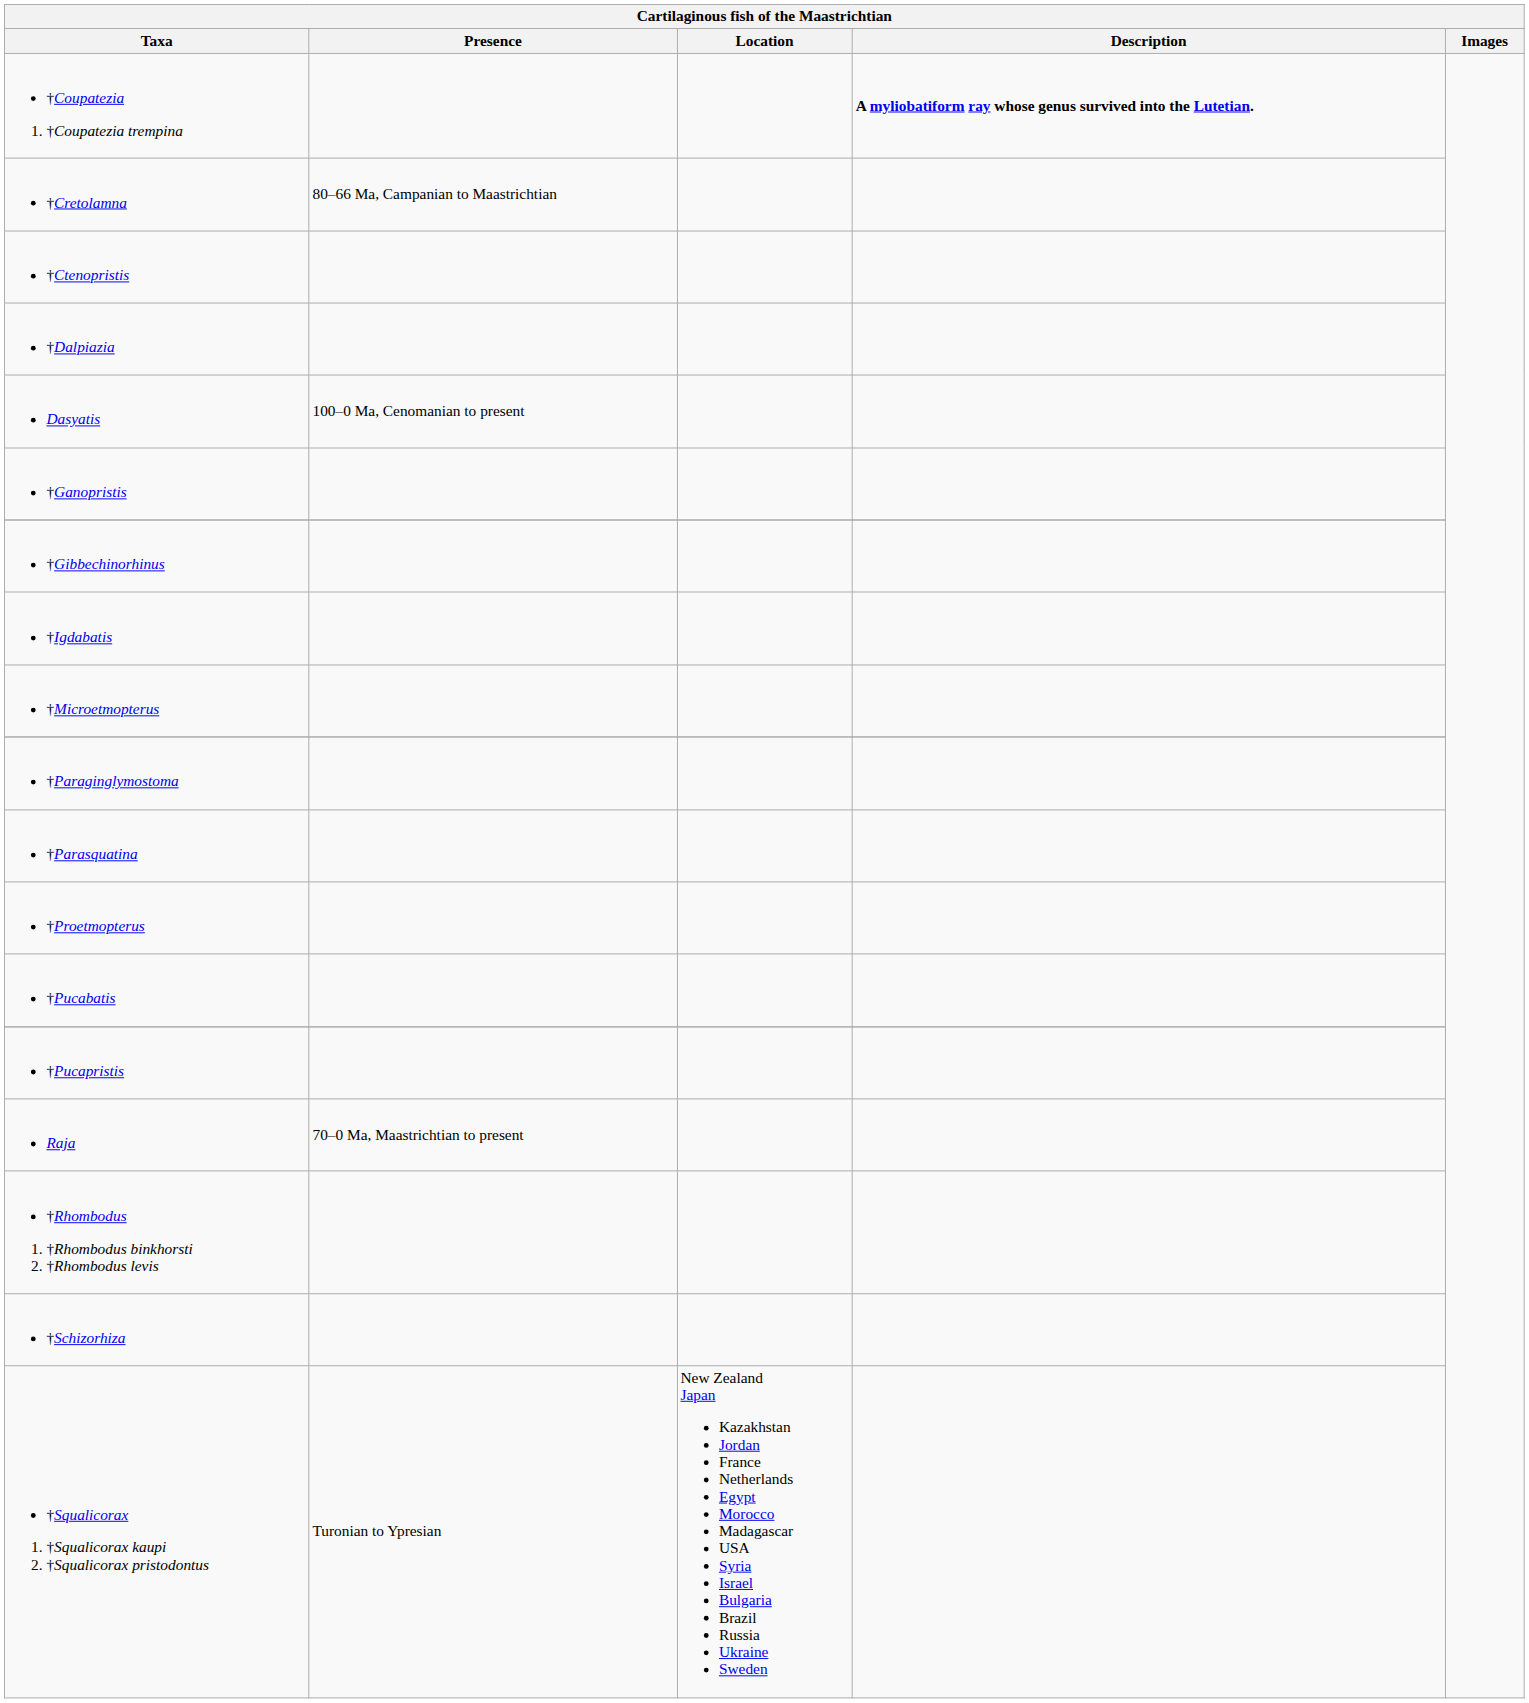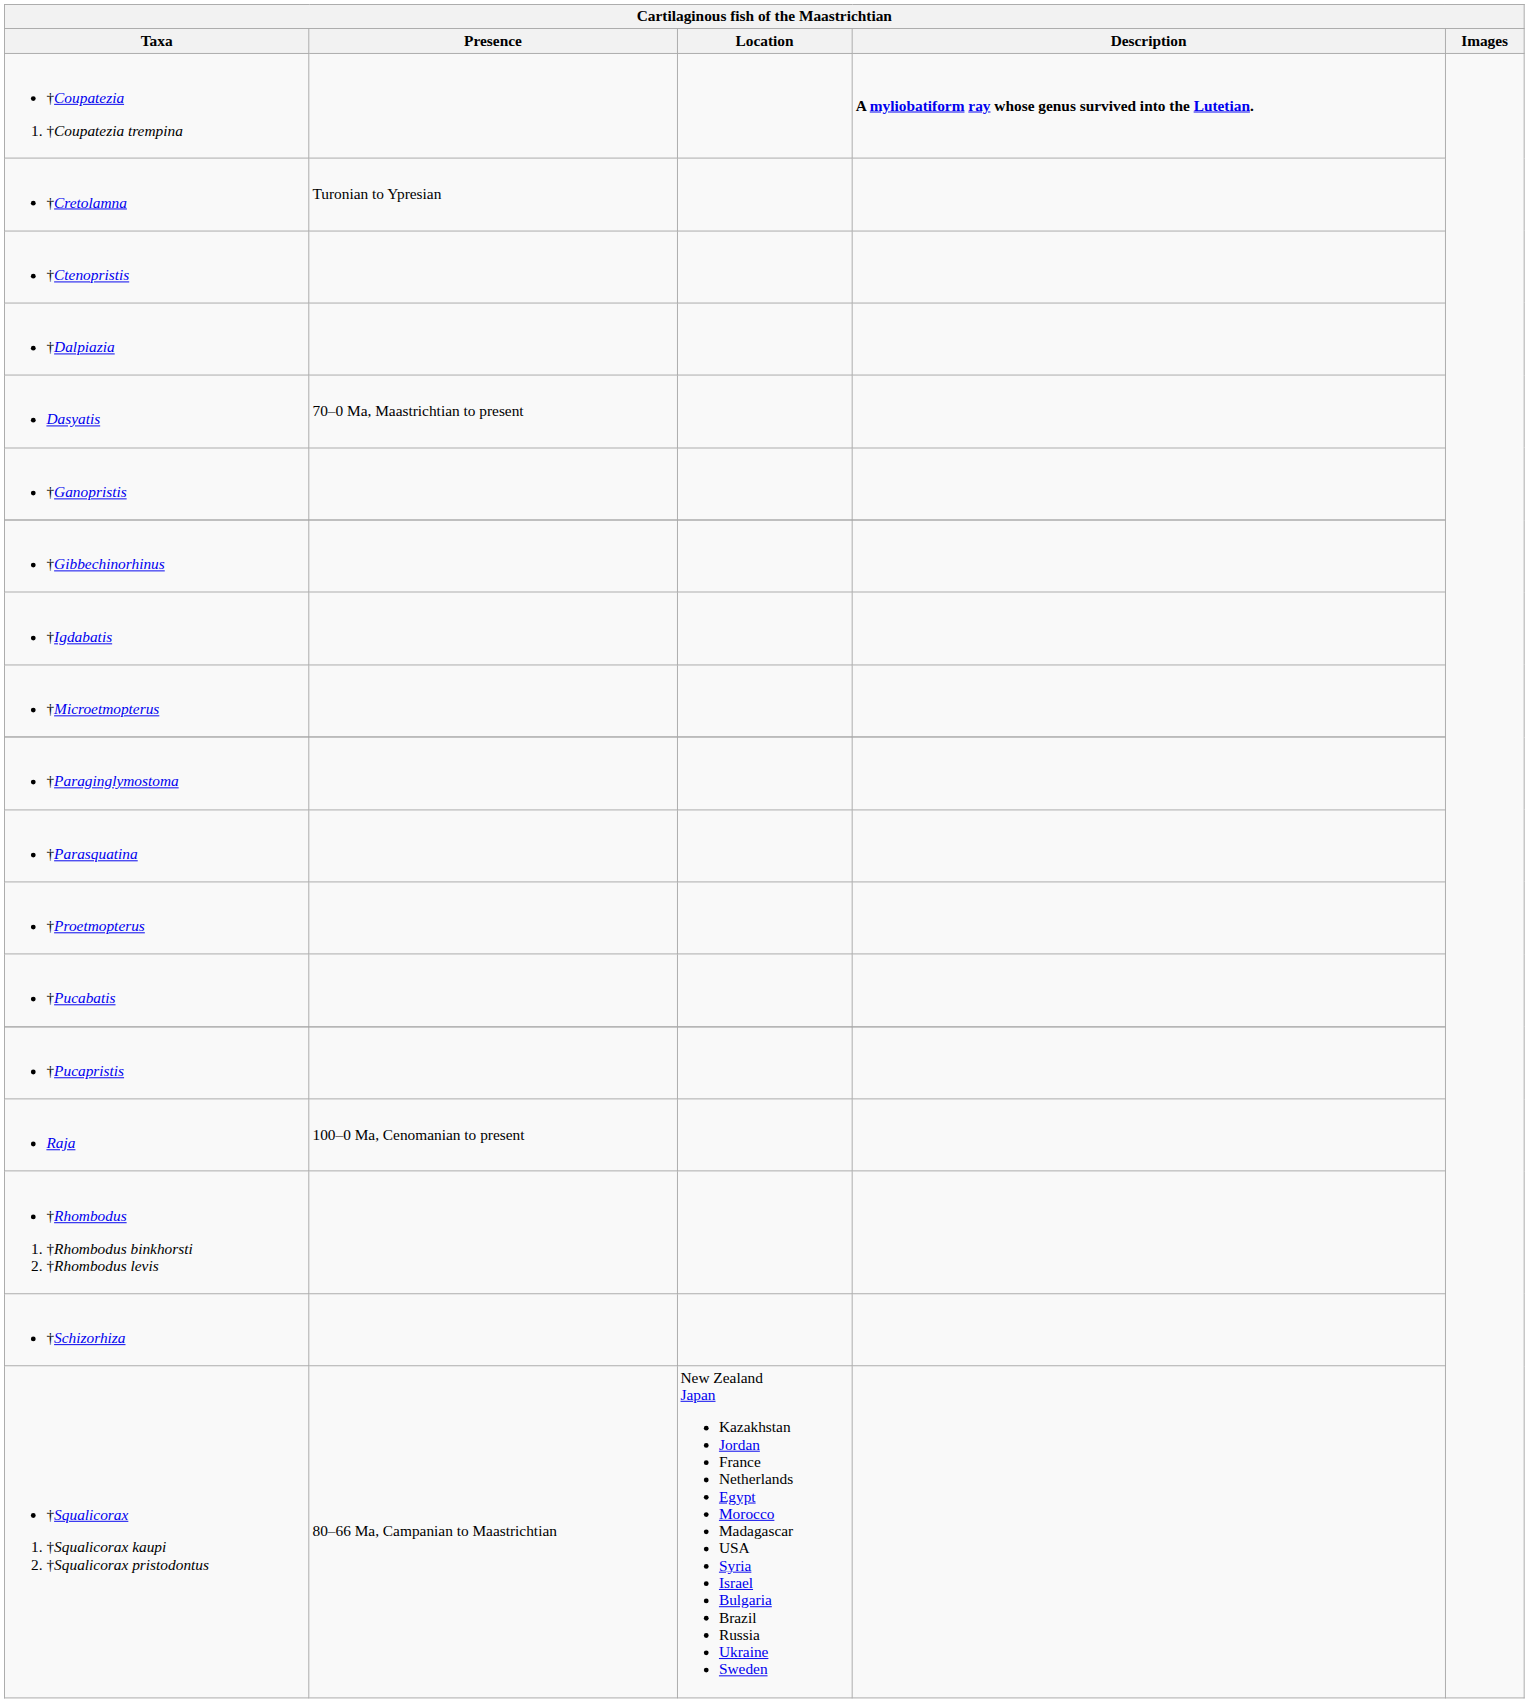(435, 194) 80–66 Ma, Campanian to Maastrichtian -> (377, 194) Turonian to Ypresian
(418, 411) 100–0 Ma, Cenomanian to present -> (418, 411) 70–0 Ma, Maastrichtian to present
(418, 1135) 70–0 Ma, Maastrichtian to present -> (418, 1135) 100–0 Ma, Cenomanian to present
(377, 1531) Turonian to Ypresian -> (435, 1531) 80–66 Ma, Campanian to Maastrichtian
